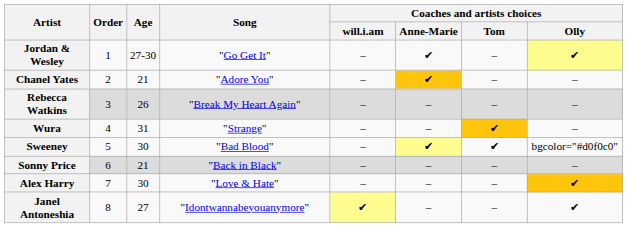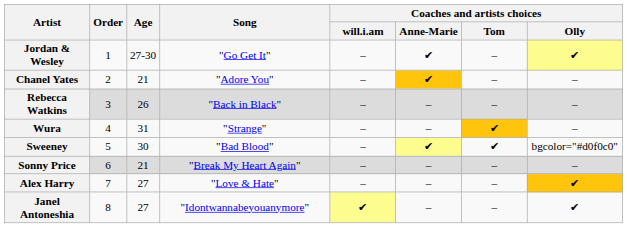(245, 104) "Break My Heart Again" -> (245, 104) "Back in Black"
(245, 165) "Back in Black" -> (245, 165) "Break My Heart Again"
(143, 183) 30 -> (143, 183) 27
